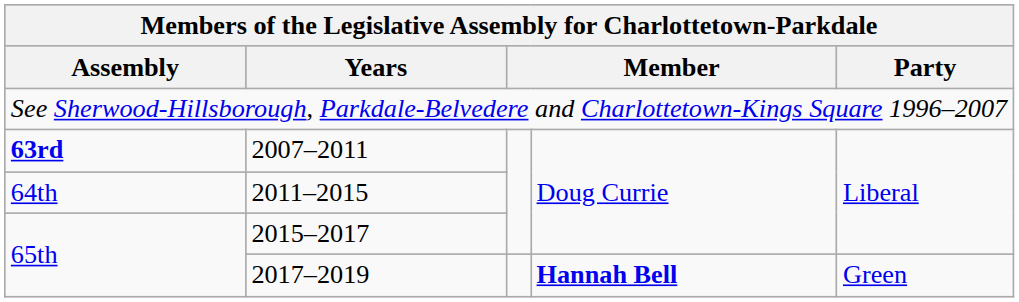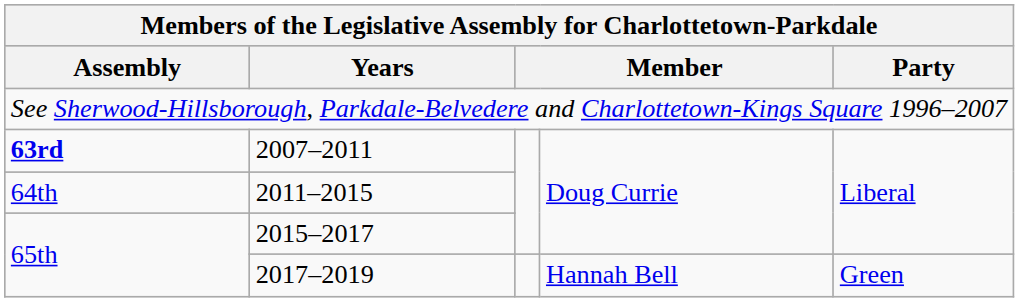(607, 274) bold -> (612, 274) normal
